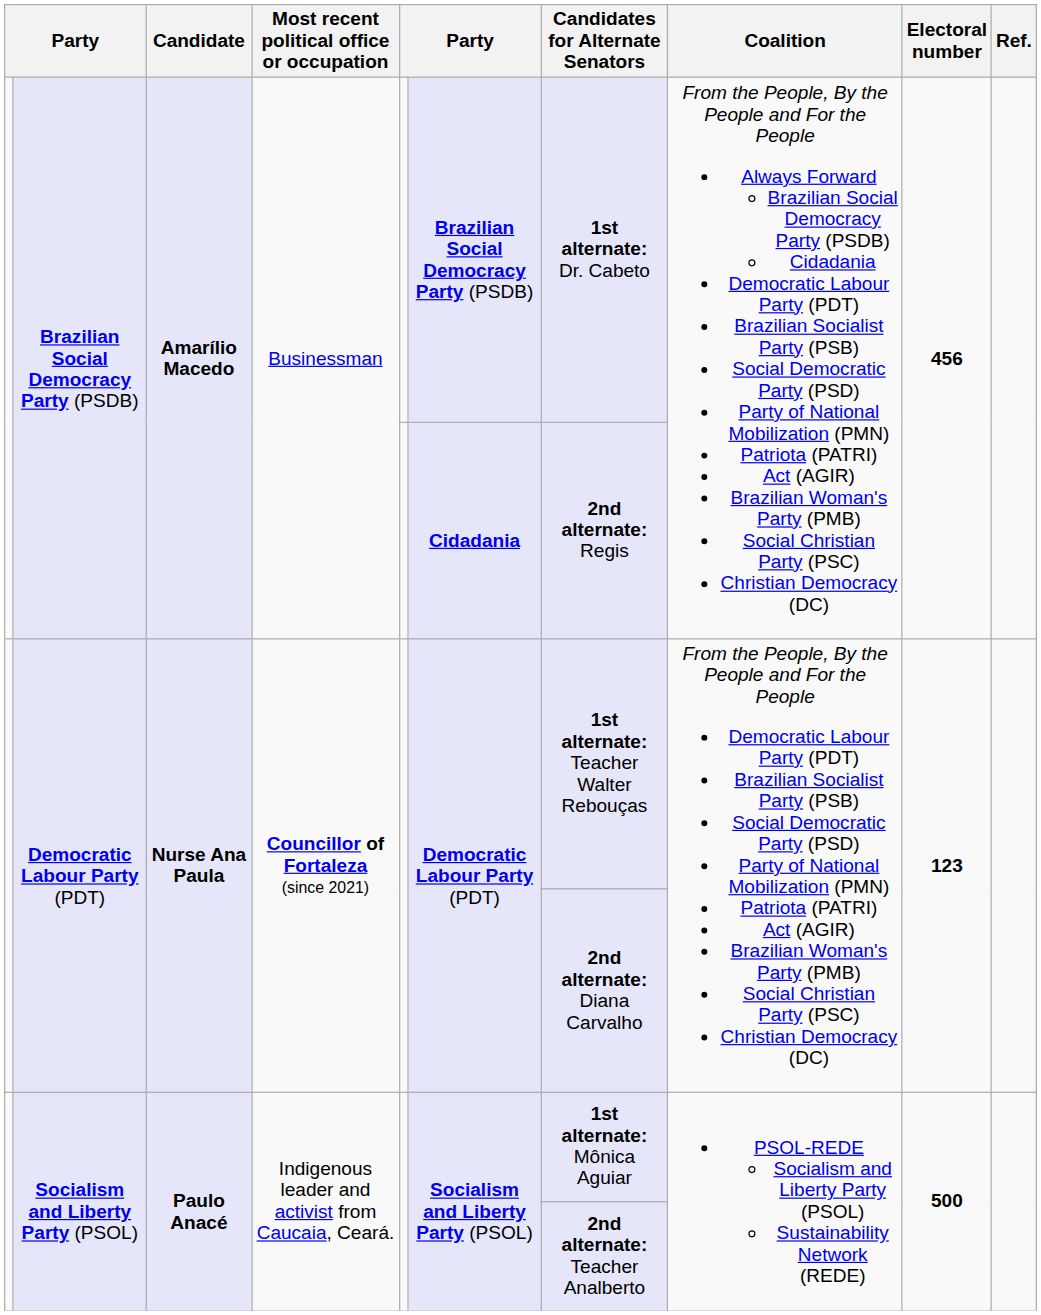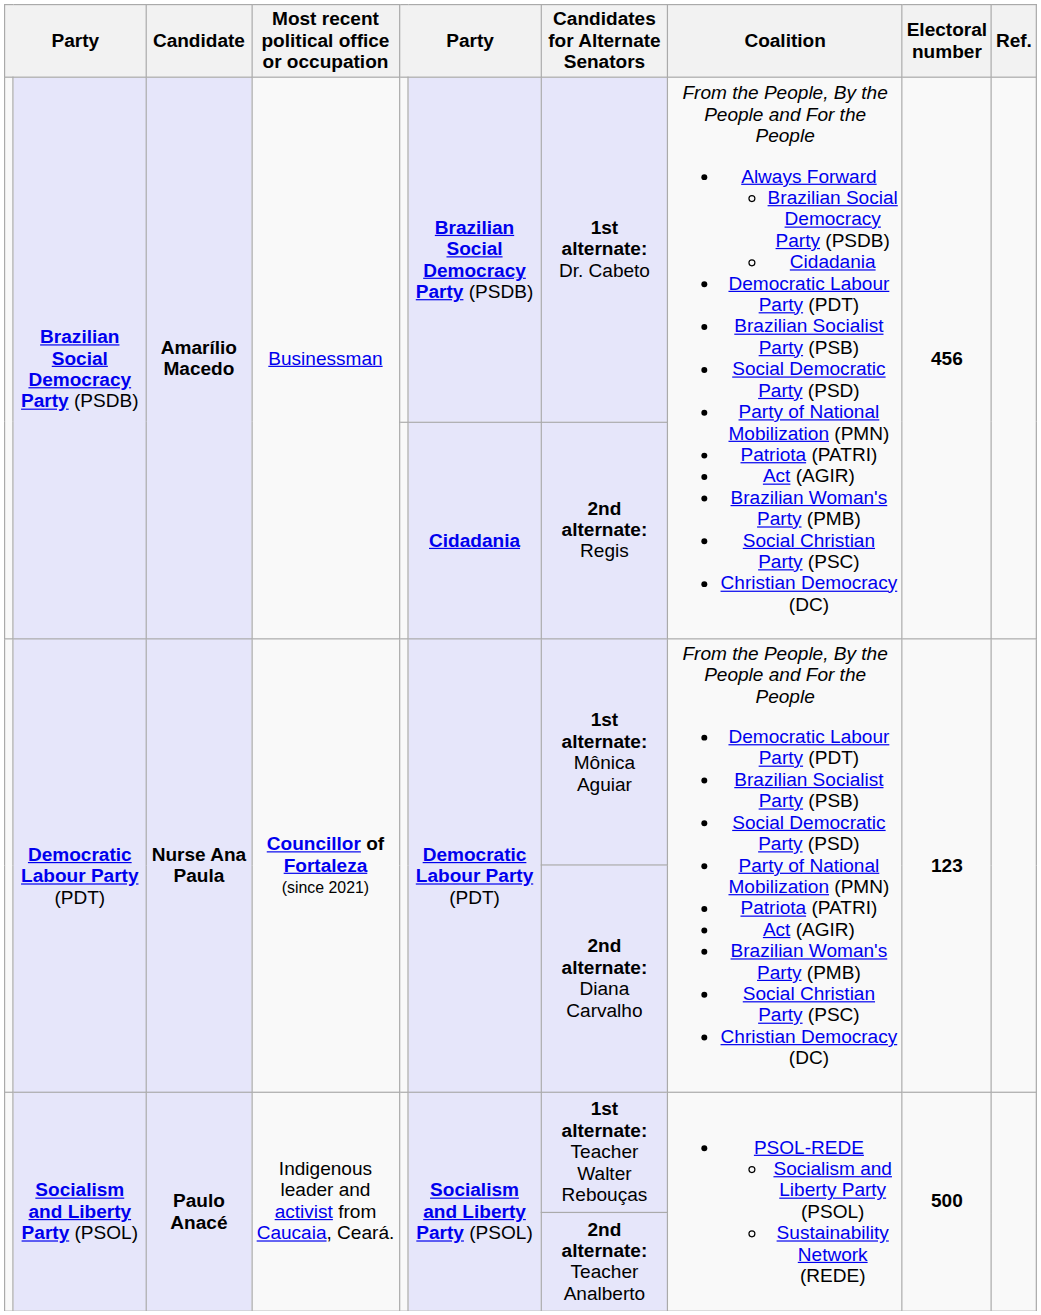(604, 763) 1st alternate: Teacher Walter Rebouças -> (604, 751) 1st alternate: Mônica Aguiar
(604, 1146) 1st alternate: Mônica Aguiar -> (604, 1152) 1st alternate: Teacher Walter Rebouças
